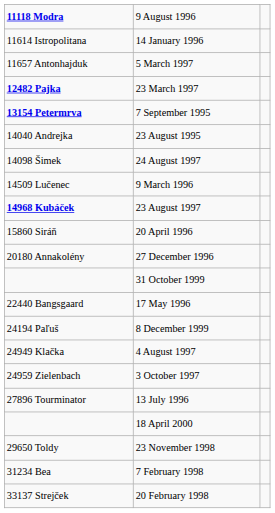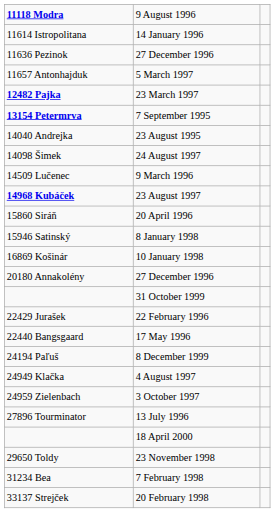+ row: (37, 55)
+ row: (39, 236)
+ row: (37, 256)
+ row: (36, 316)
